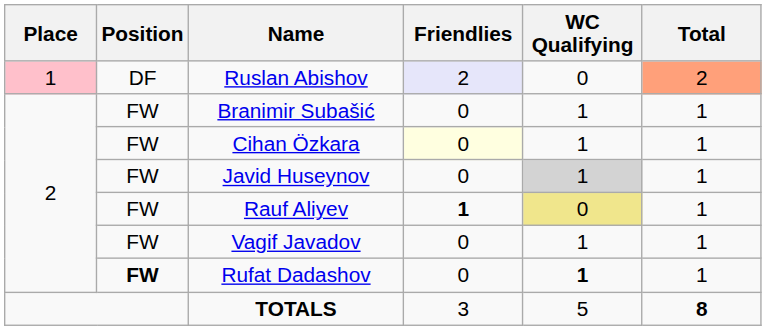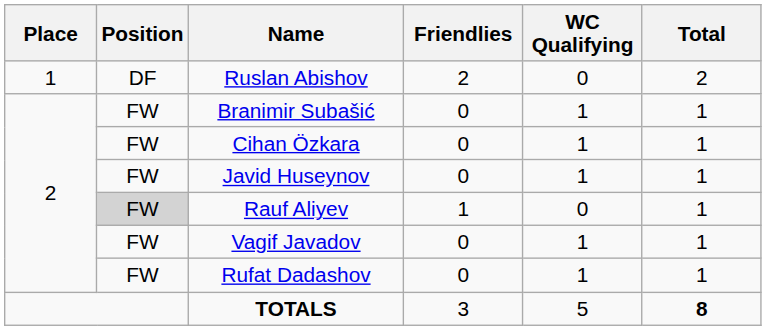(51, 78) pink background -> (51, 78) no background
(463, 78) lavender background -> (463, 78) no background
(702, 78) lightsalmon background -> (702, 78) no background
(463, 144) lightyellow background -> (463, 144) no background
(583, 177) lightgrey background -> (583, 177) no background
(142, 209) no background -> (142, 209) lightgrey background
(463, 209) bold -> (463, 209) normal
(583, 209) khaki background -> (583, 209) no background
(142, 275) bold -> (142, 275) normal
(583, 275) bold -> (583, 275) normal
